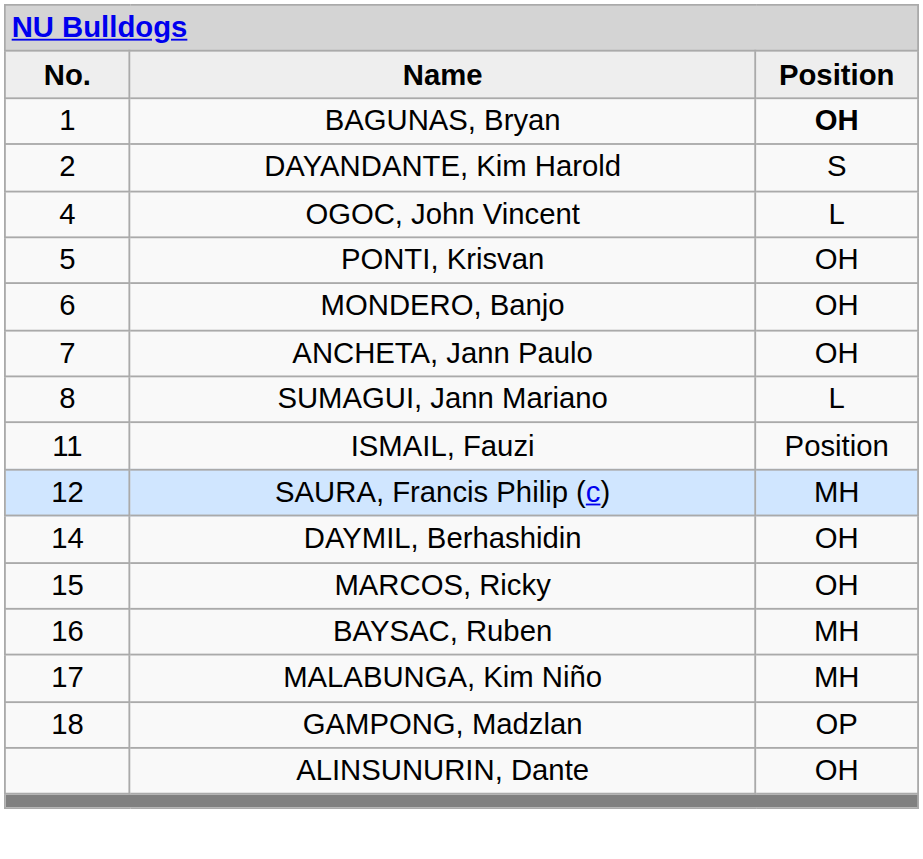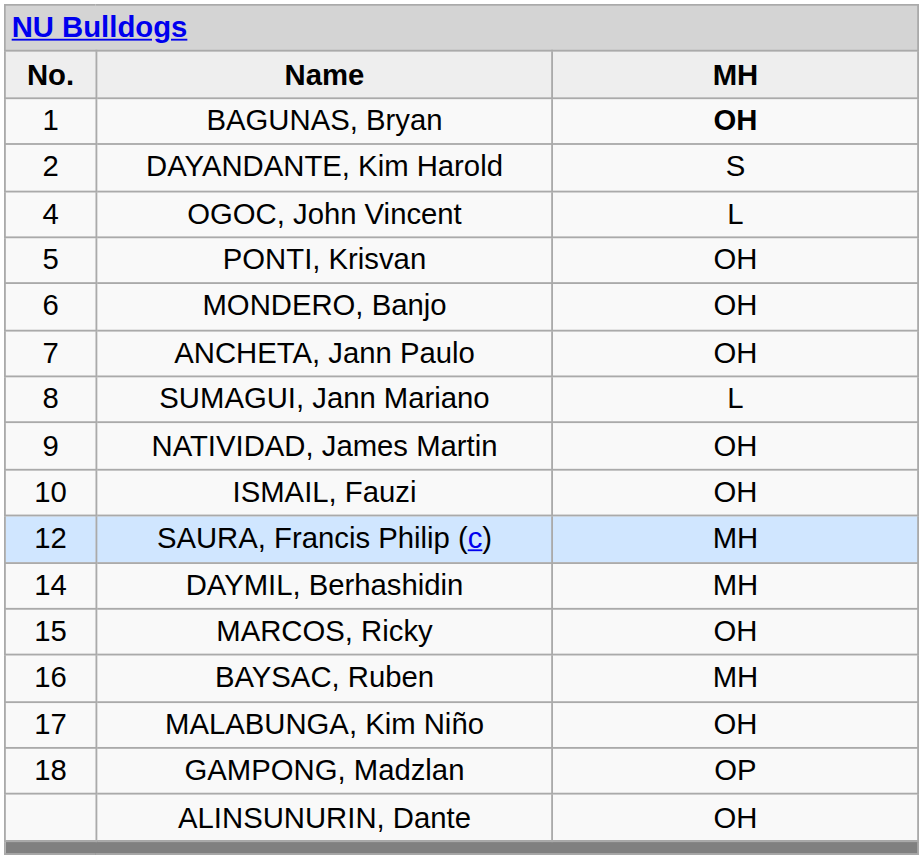(837, 74) Position -> (735, 74) MH
+ row: (324, 445)
(67, 445) 11 -> (51, 492) 10
(837, 445) Position -> (735, 492) OH
(837, 538) OH -> (735, 584) MH
(837, 677) MH -> (735, 724) OH
